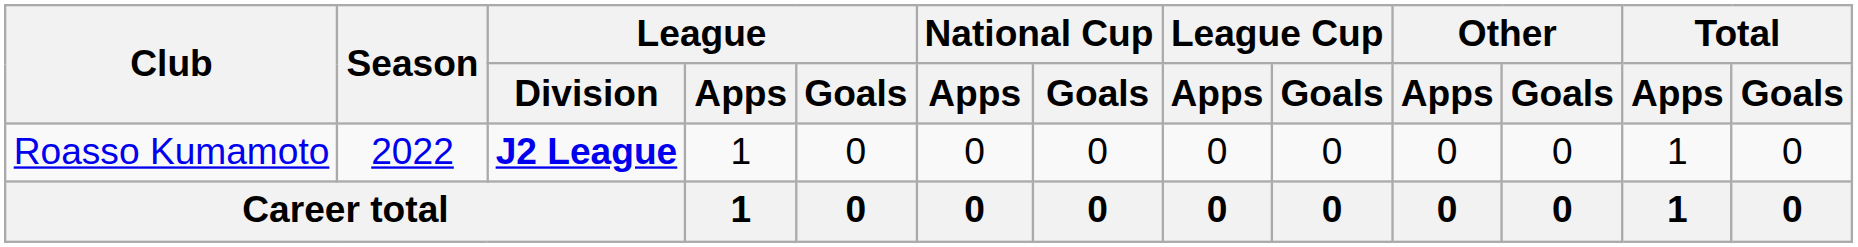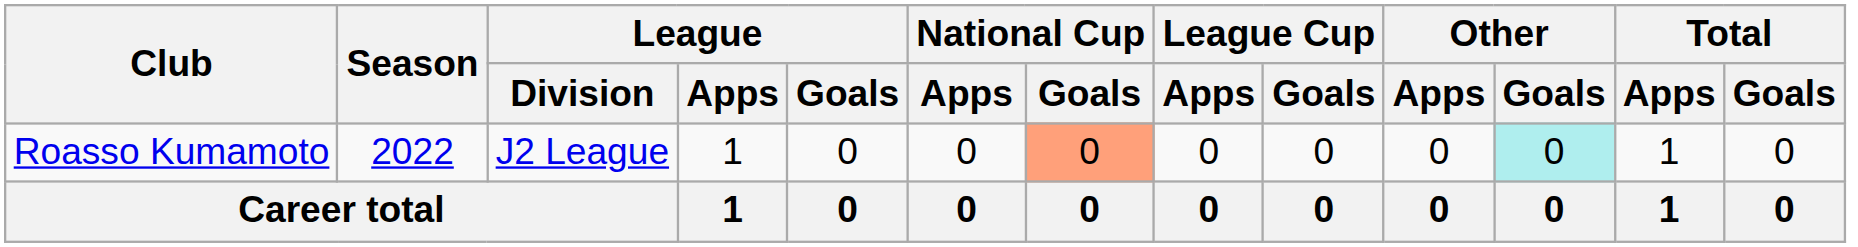(586, 151) bold -> (582, 151) normal
(1098, 151) no background -> (1090, 151) lightsalmon background
(1562, 151) no background -> (1554, 151) paleturquoise background
